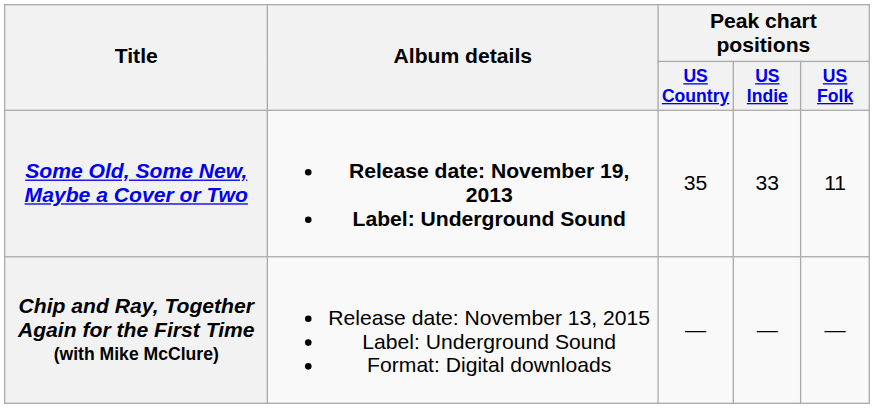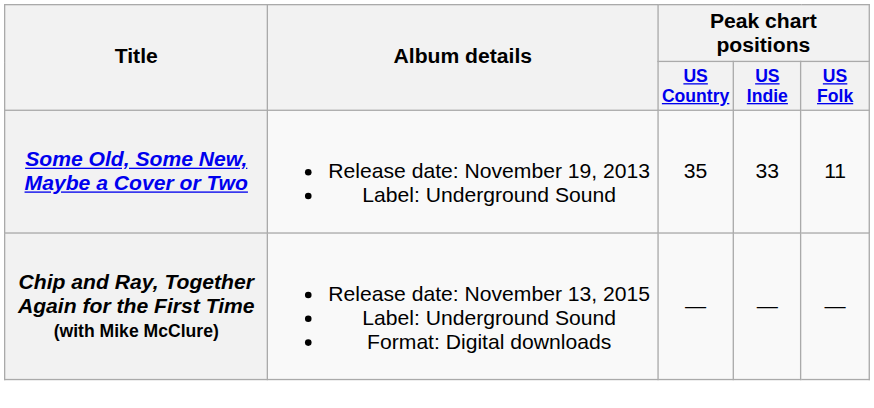(463, 195) bold -> (463, 183) normal
